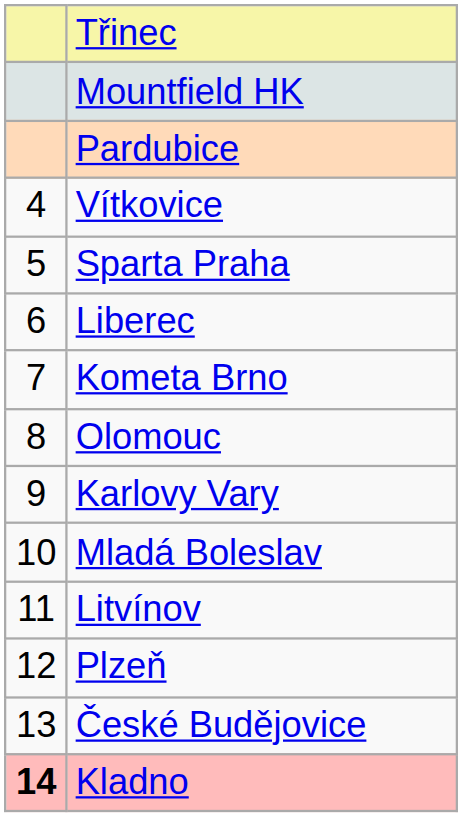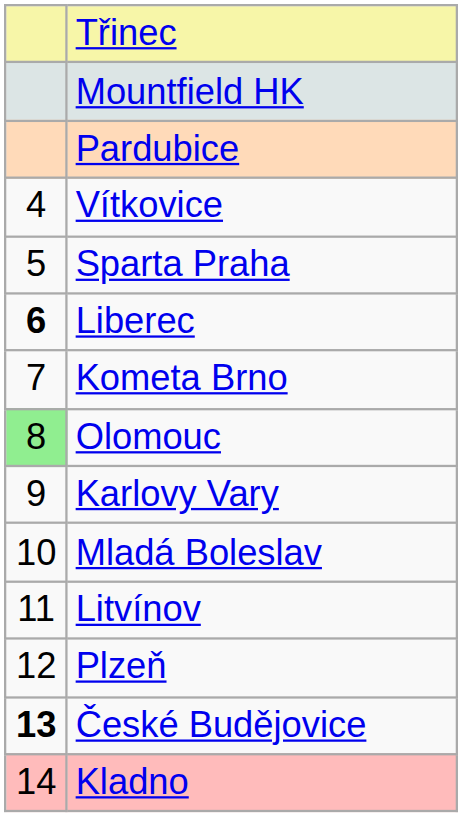(36, 321) normal -> (36, 321) bold
(36, 436) no background -> (36, 436) lightgreen background
(36, 724) normal -> (36, 724) bold
(36, 782) bold -> (36, 782) normal
